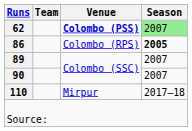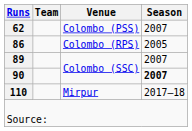(101, 28) bold -> (101, 28) normal
(156, 28) lightgreen background -> (156, 28) no background
(156, 44) bold -> (156, 44) normal
(156, 76) normal -> (156, 76) bold
